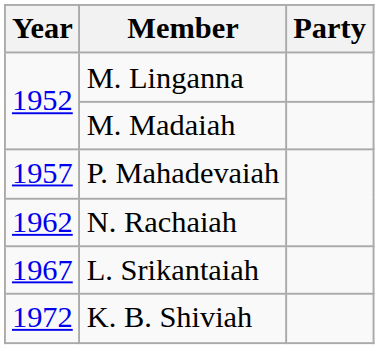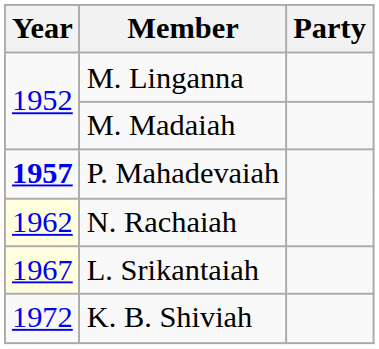(42, 173) normal -> (42, 173) bold
(42, 221) no background -> (42, 221) lightyellow background
(42, 269) no background -> (42, 269) lightyellow background
